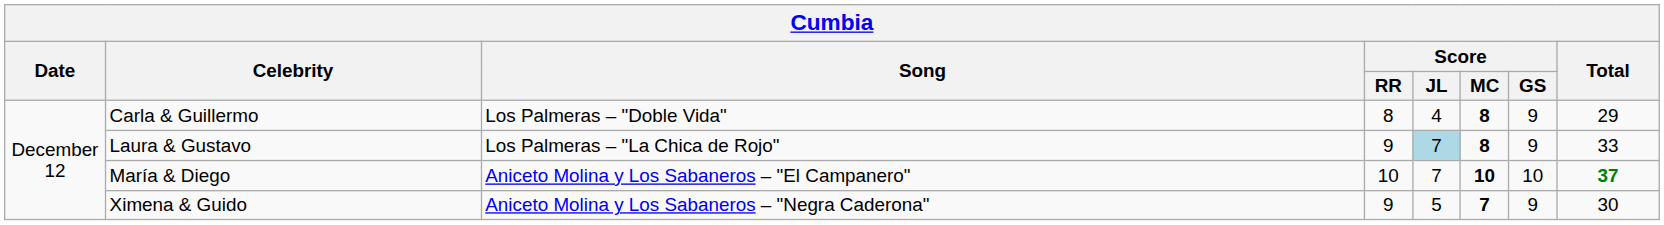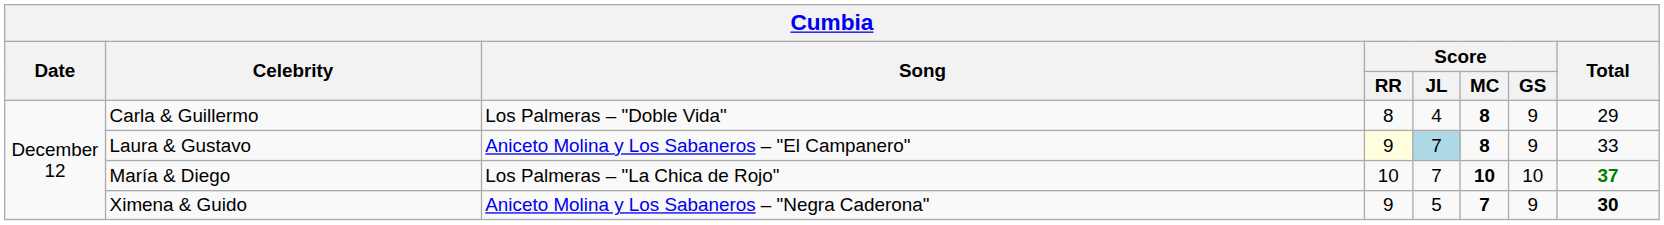(632, 146) Los Palmeras – "La Chica de Rojo" -> (698, 146) Aniceto Molina y Los Sabaneros – "El Campanero"
(1388, 146) no background -> (1388, 146) lightyellow background
(698, 176) Aniceto Molina y Los Sabaneros – "El Campanero" -> (632, 176) Los Palmeras – "La Chica de Rojo"
(1608, 205) normal -> (1608, 205) bold
